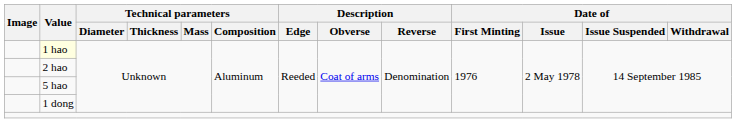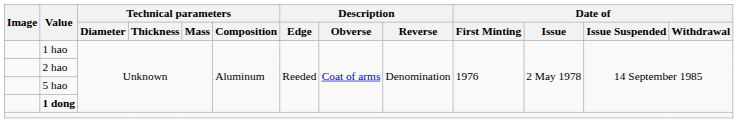(55, 49) lightyellow background -> (55, 49) no background
(58, 103) normal -> (59, 103) bold
